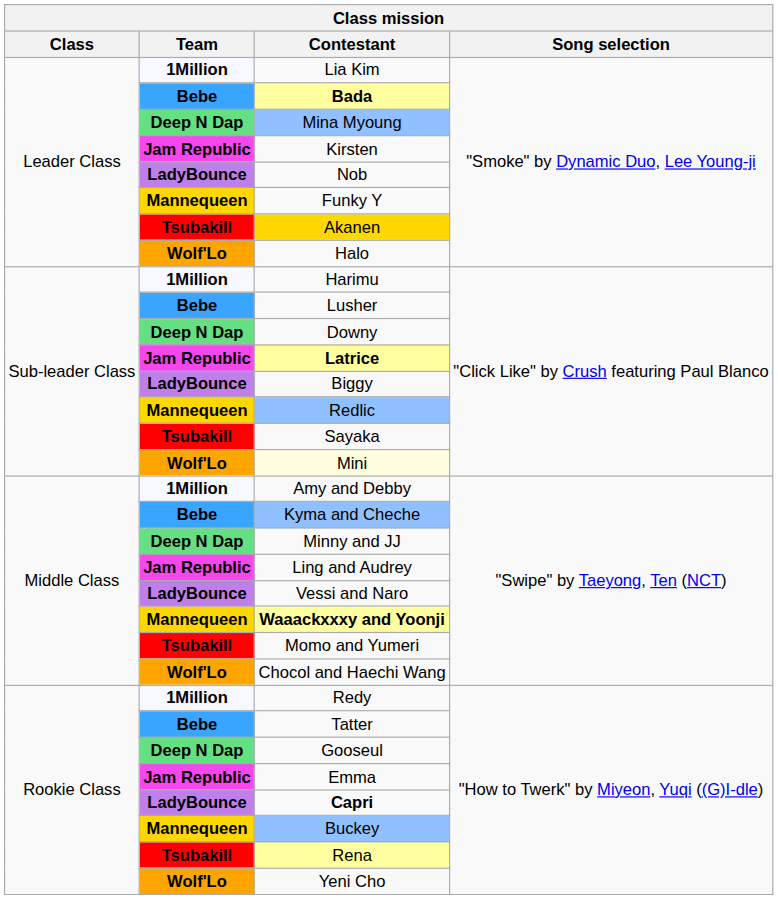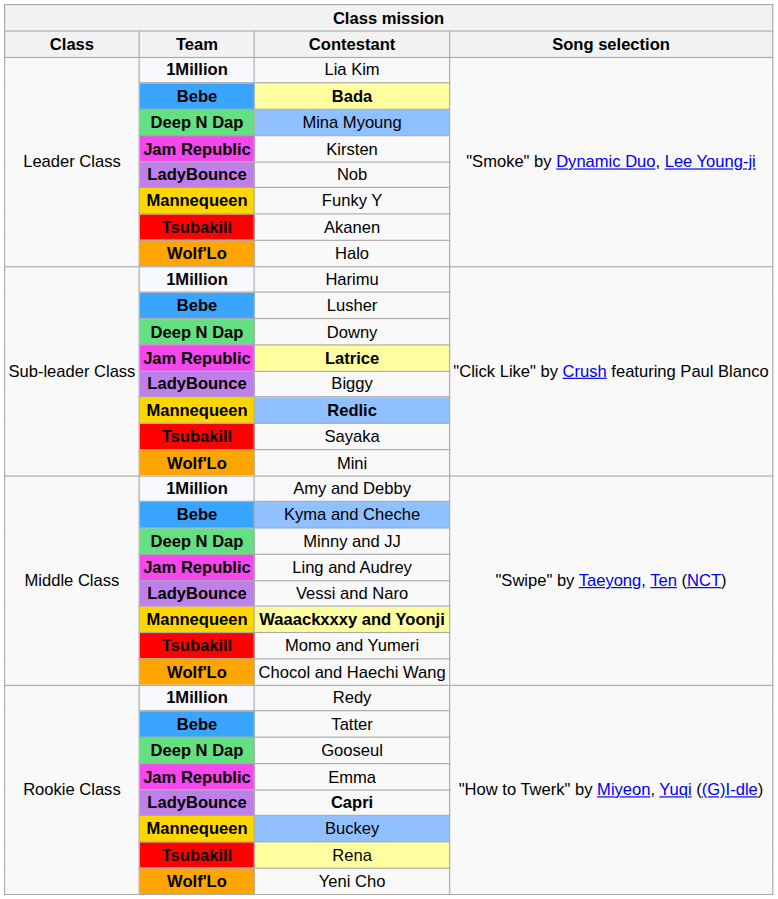(352, 227) gold background -> (352, 227) no background
(352, 410) normal -> (352, 410) bold
(352, 463) lightyellow background -> (352, 463) no background
